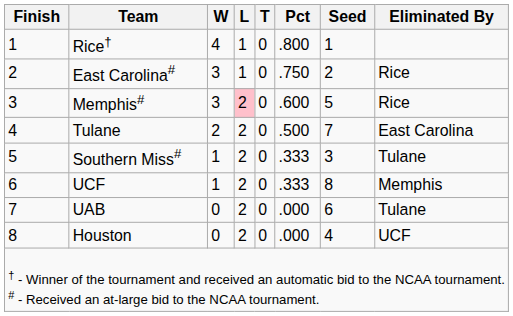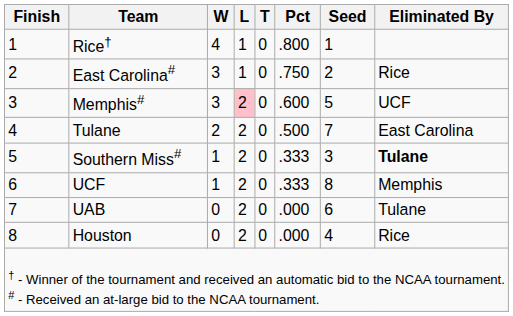(394, 103) Rice -> (394, 103) UCF
(402, 157) normal -> (403, 157) bold
(394, 235) UCF -> (394, 235) Rice
